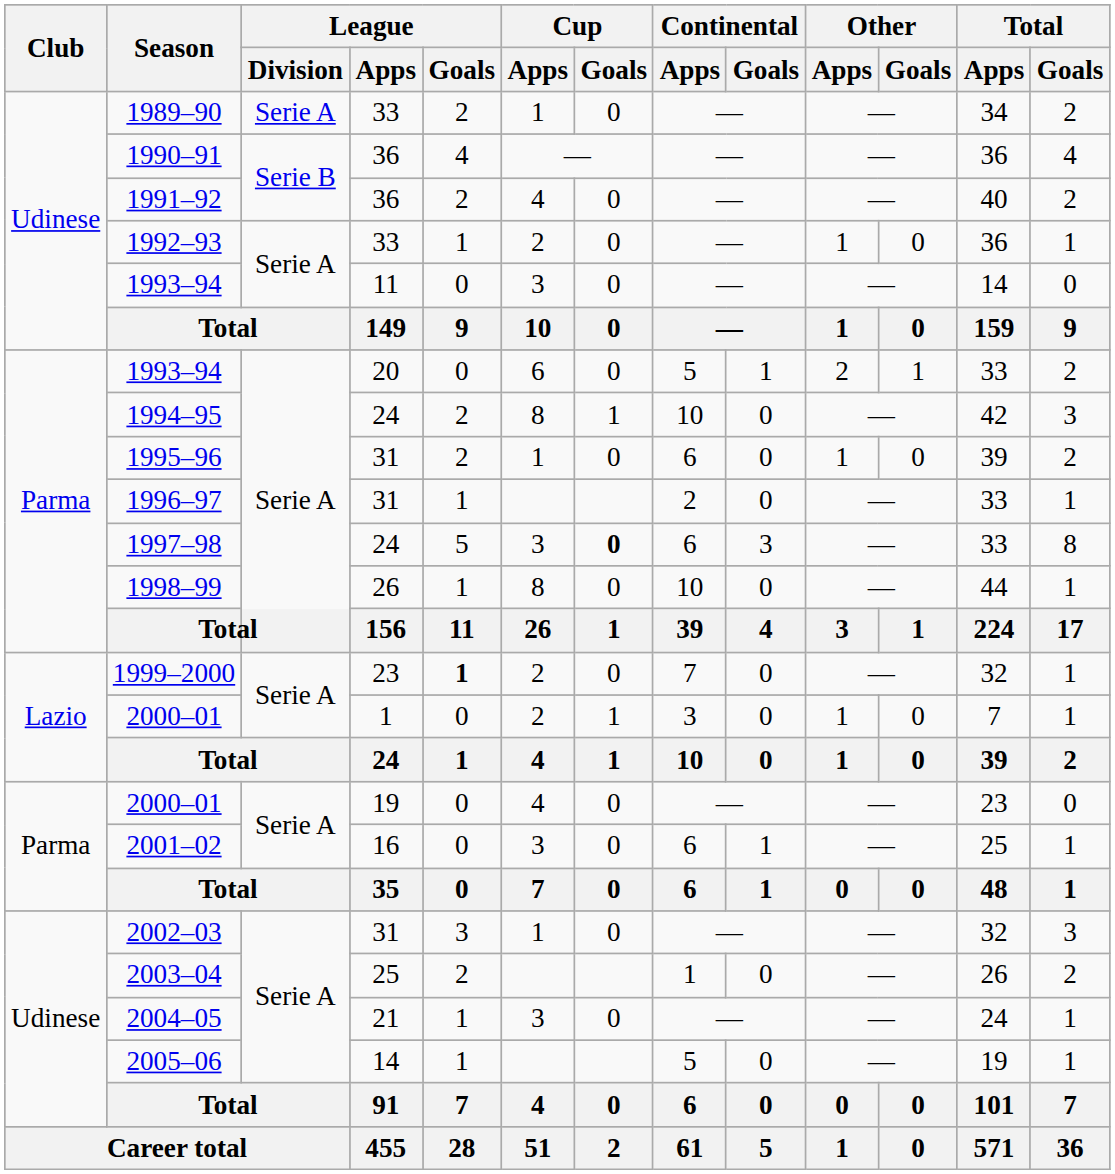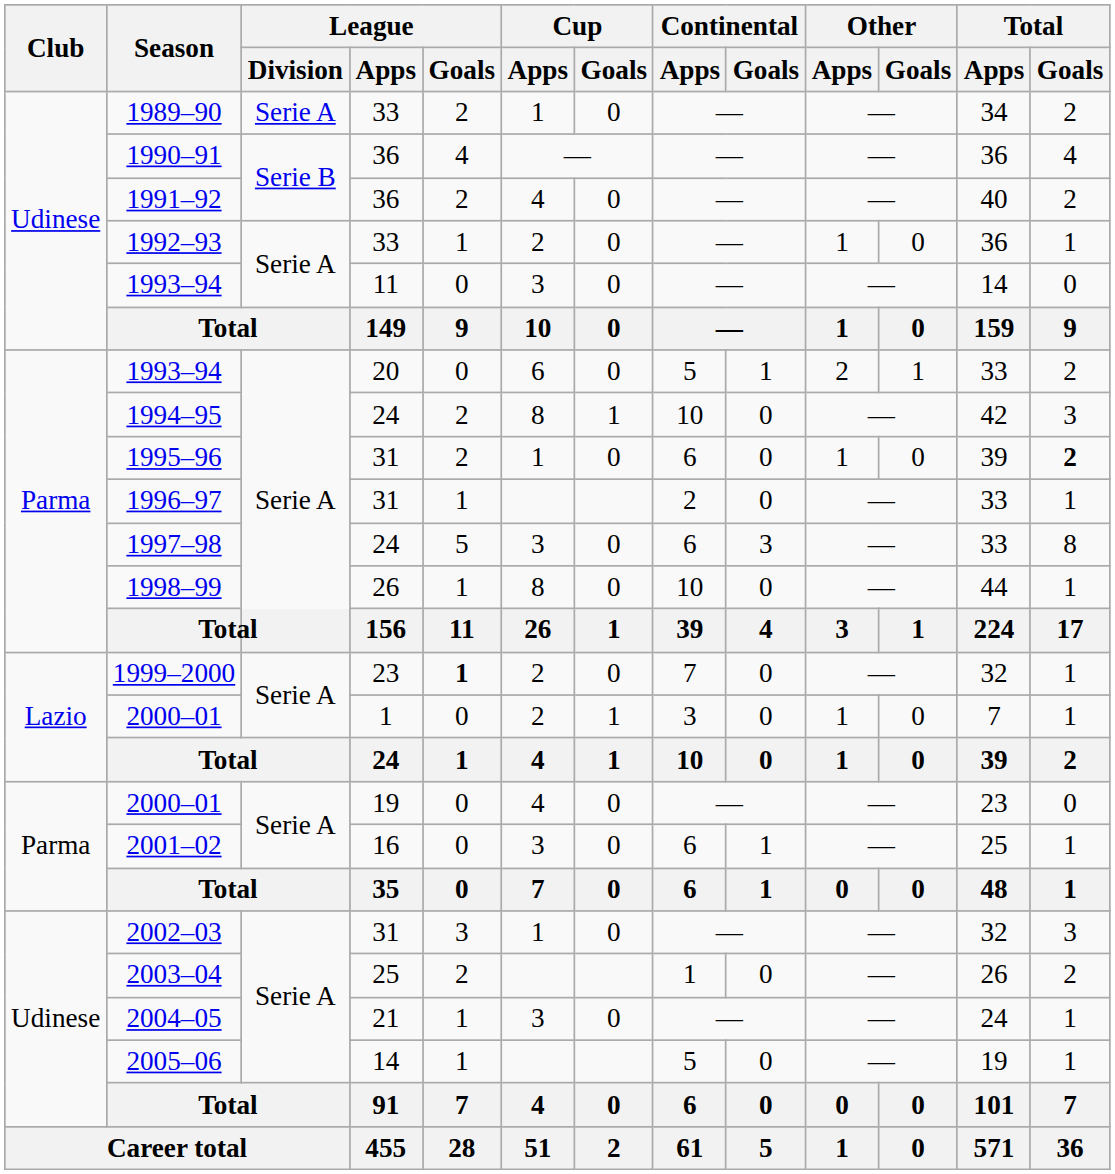(1070, 457) normal -> (1070, 457) bold
(614, 543) bold -> (614, 543) normal
